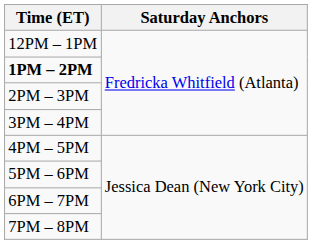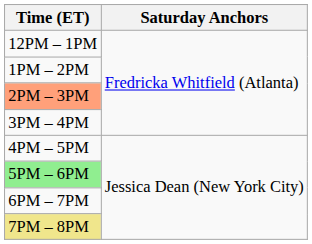(50, 69) bold -> (49, 69) normal
(49, 95) no background -> (49, 95) lightsalmon background
(49, 174) no background -> (49, 174) lightgreen background
(49, 226) no background -> (49, 226) khaki background
